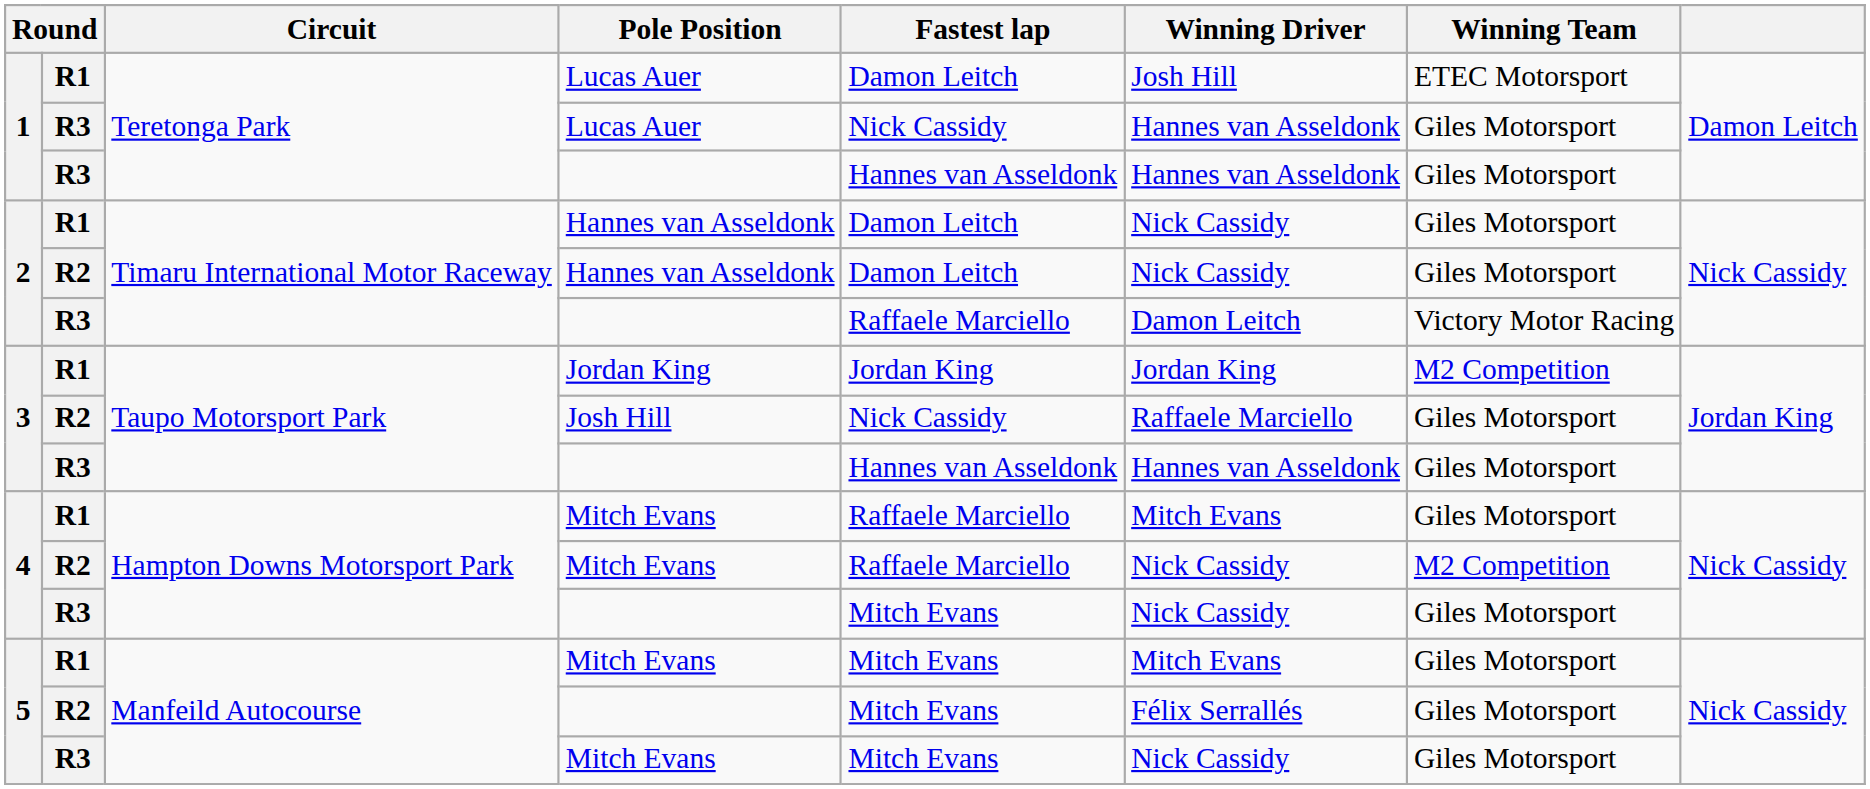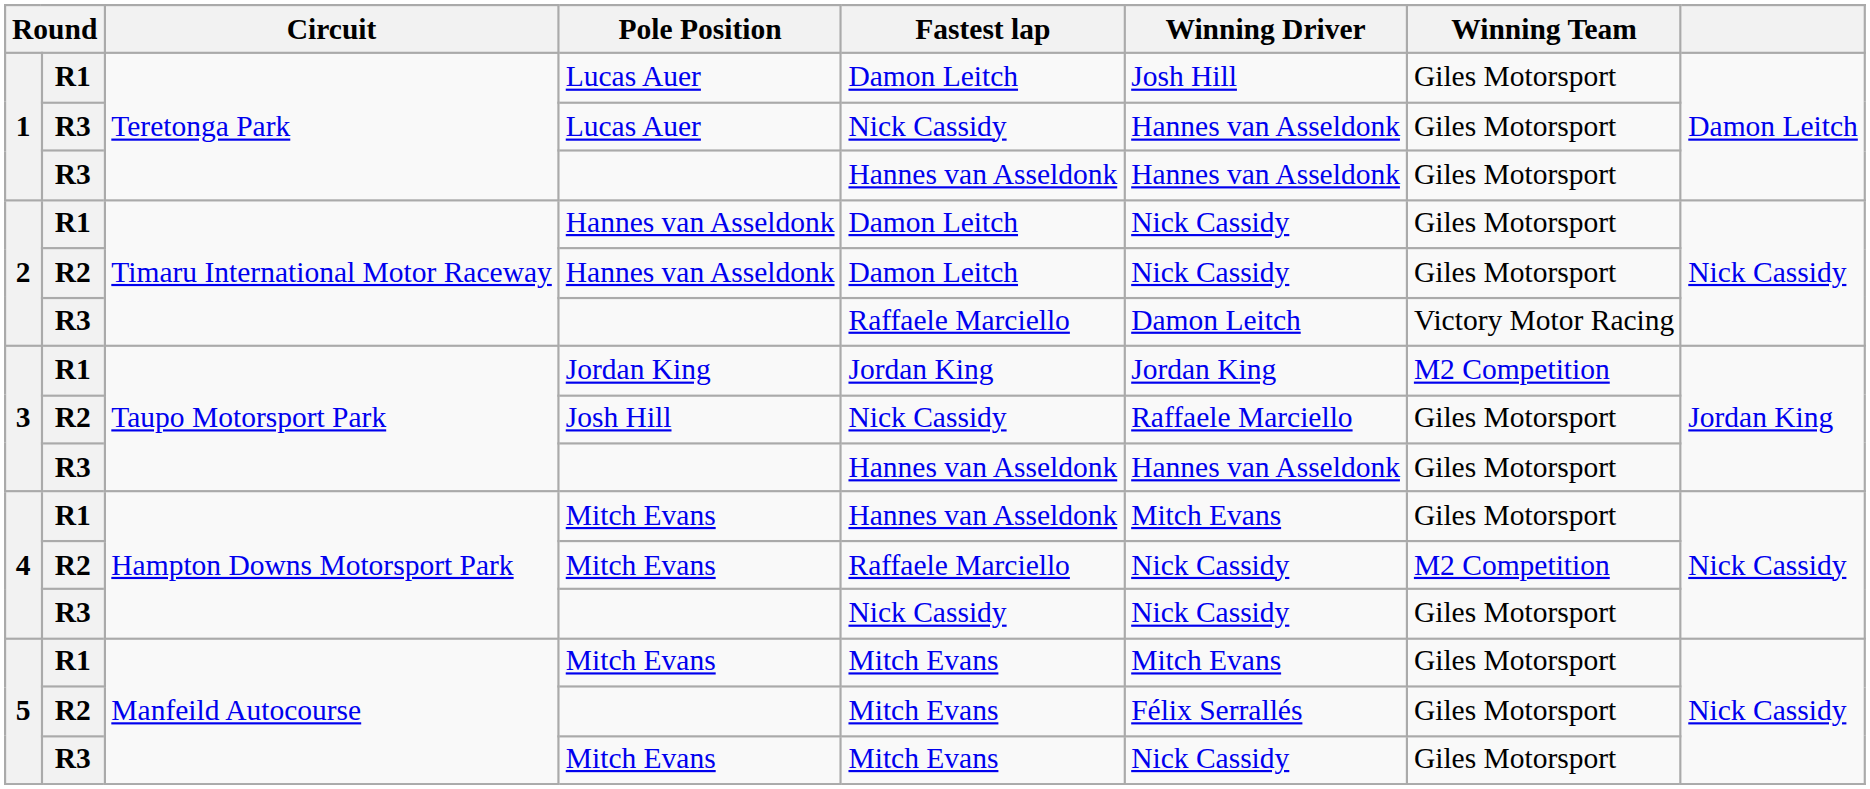(1521, 77) ETEC Motorsport -> (1515, 77) Giles Motorsport
(959, 515) Raffaele Marciello -> (983, 515) Hannes van Asseldonk
(923, 612) Mitch Evans -> (928, 612) Nick Cassidy
